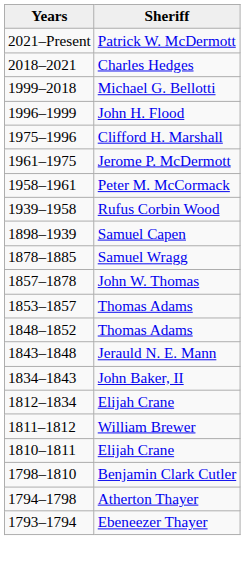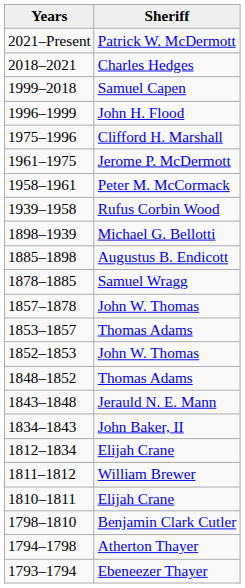(157, 88) Michael G. Bellotti -> (142, 88) Samuel Capen
(142, 233) Samuel Capen -> (157, 233) Michael G. Bellotti
+ row: (42, 257)
+ row: (42, 354)
